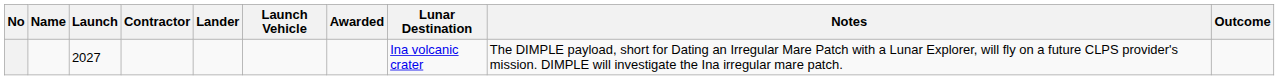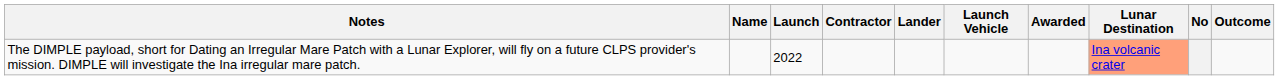columns swapped: (16, 22) <-> (849, 22)
(86, 57) 2027 -> (788, 57) 2022
(424, 57) no background -> (1126, 57) lightsalmon background
